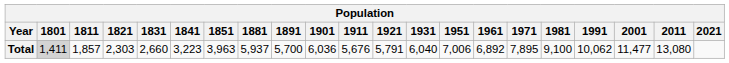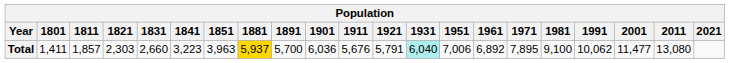(53, 49) lightgrey background -> (53, 49) no background
(255, 49) no background -> (255, 49) gold background
(423, 49) no background -> (423, 49) paleturquoise background
